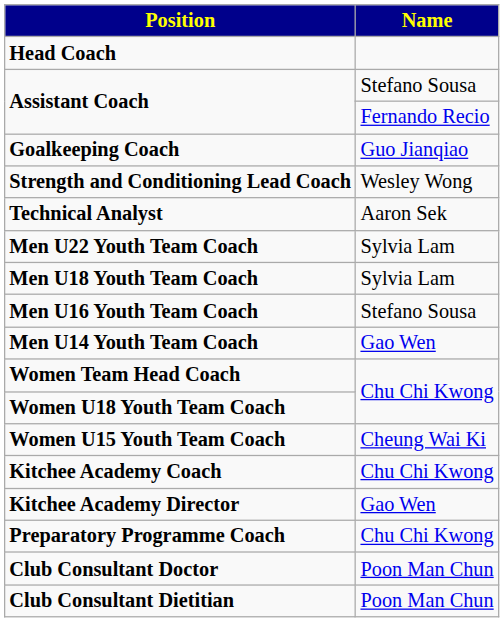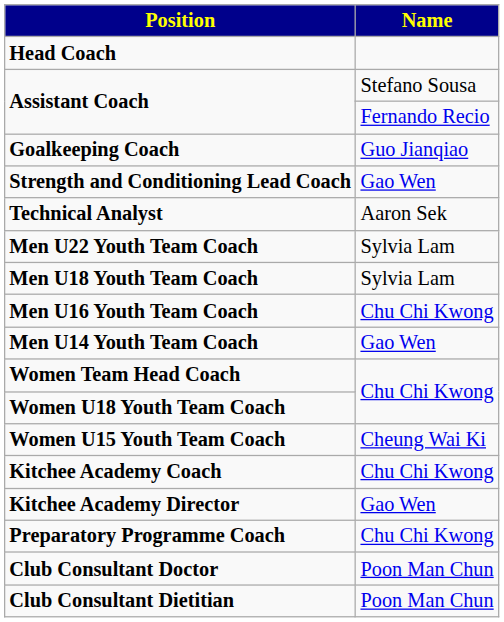(416, 181) Wesley Wong -> (398, 181) Gao Wen
(418, 310) Stefano Sousa -> (427, 310) Chu Chi Kwong
